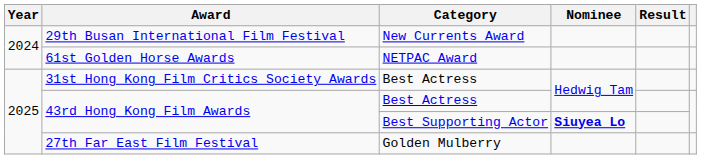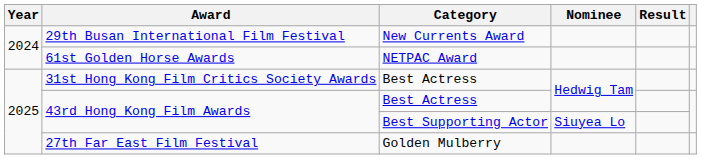(590, 122) bold -> (590, 122) normal
